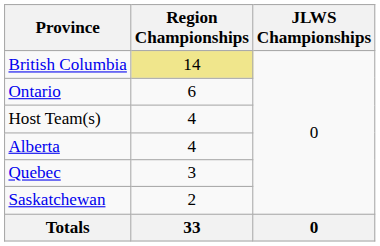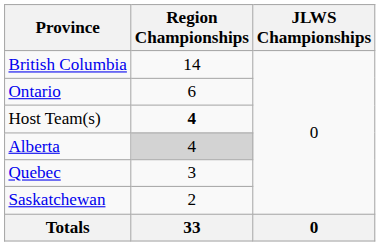(192, 64) khaki background -> (192, 64) no background
(192, 118) normal -> (192, 118) bold
(192, 145) no background -> (192, 145) lightgrey background
